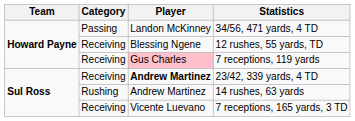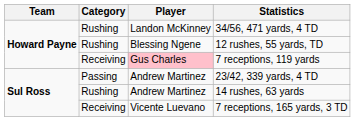(99, 28) Passing -> (100, 28) Rushing
(103, 44) Receiving -> (100, 44) Rushing
(103, 76) Receiving -> (99, 76) Passing
(171, 76) bold -> (168, 76) normal
